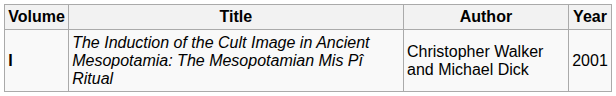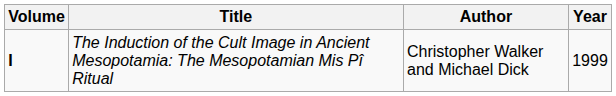(590, 60) 2001 -> (590, 60) 1999
